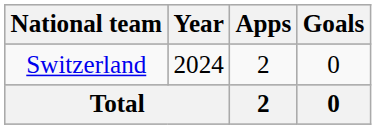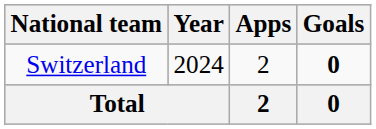(334, 64) normal -> (334, 64) bold
